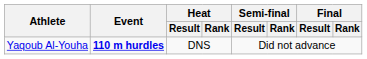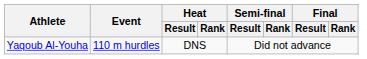(129, 46) bold -> (126, 46) normal
